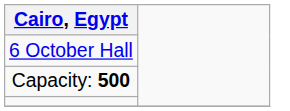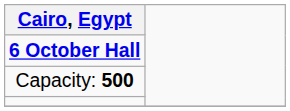(71, 50) normal -> (75, 50) bold
